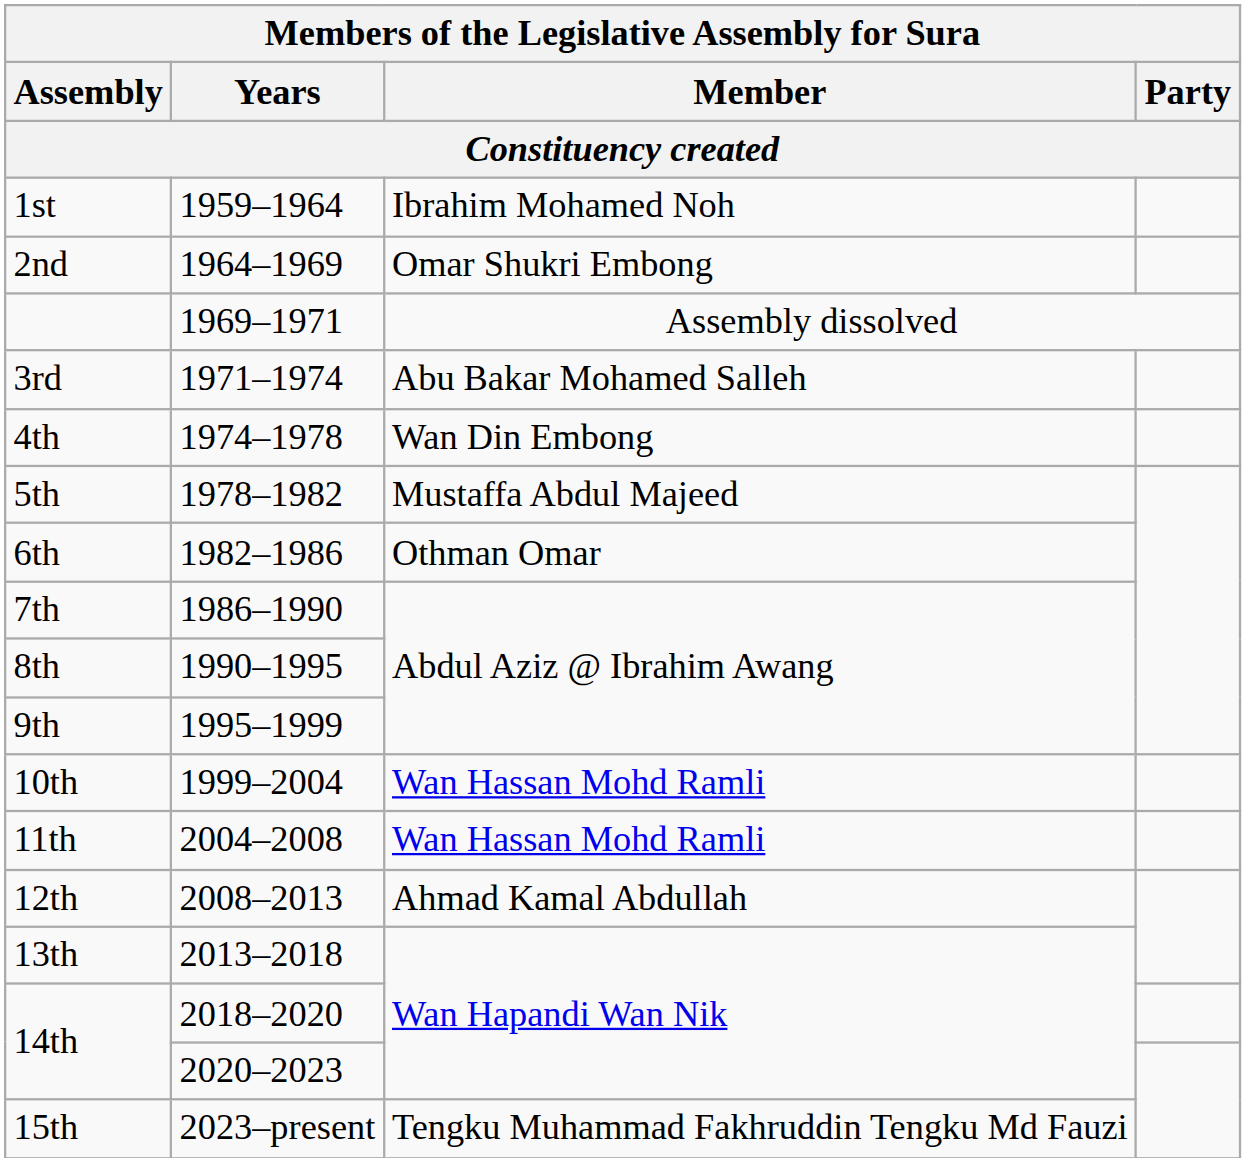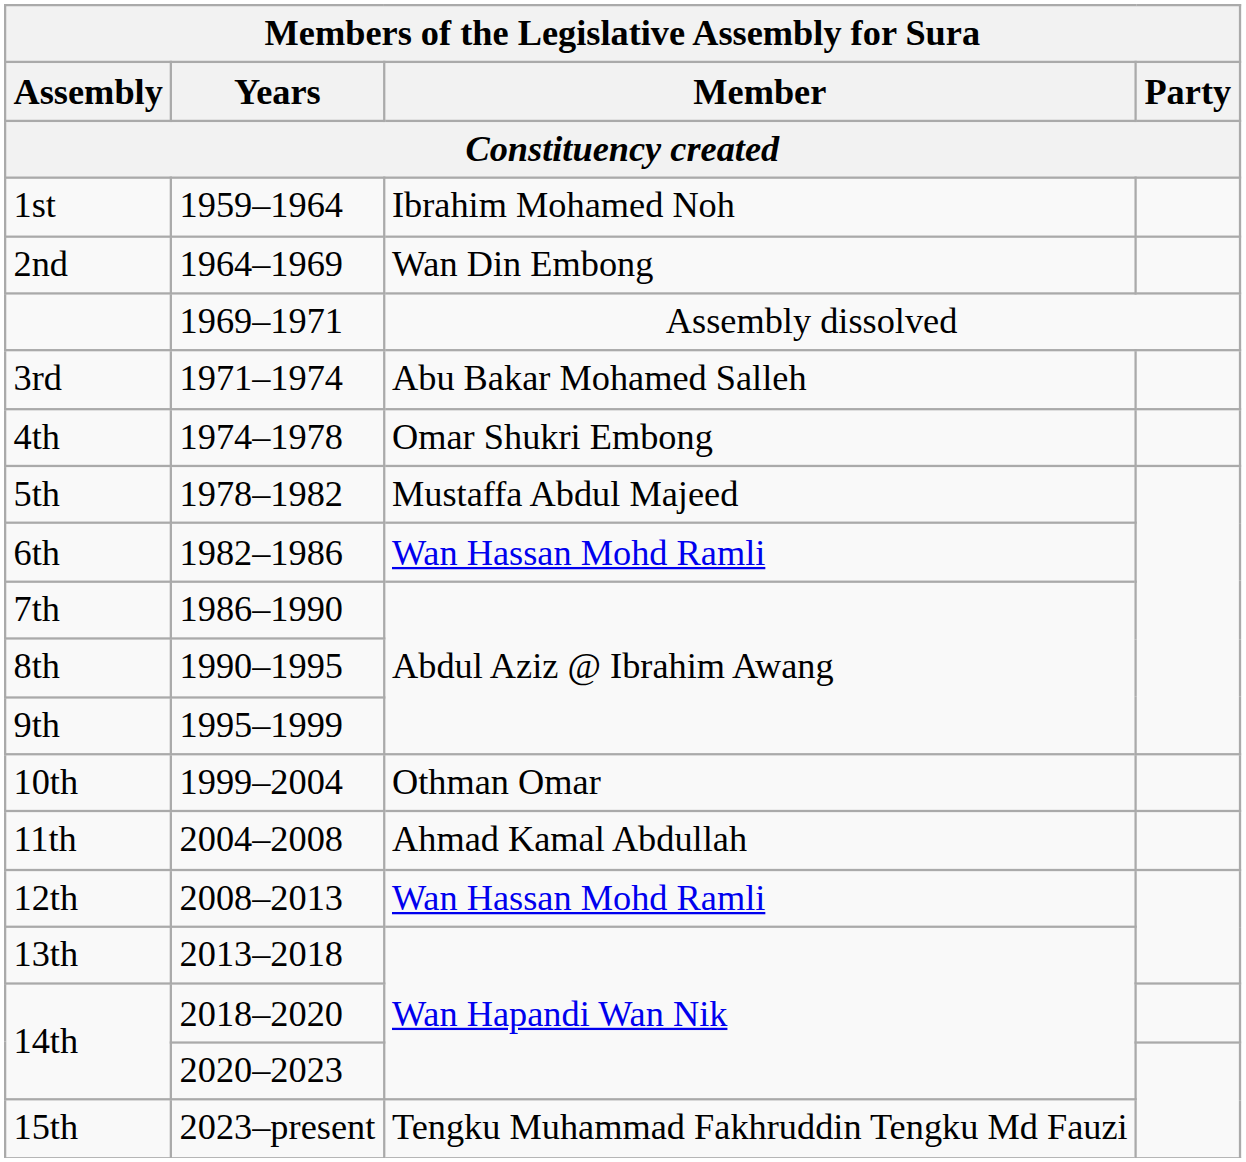(552, 263) Omar Shukri Embong -> (523, 263) Wan Din Embong
(523, 436) Wan Din Embong -> (552, 436) Omar Shukri Embong
(496, 551) Othman Omar -> (579, 551) Wan Hassan Mohd Ramli
(579, 782) Wan Hassan Mohd Ramli -> (496, 782) Othman Omar
(579, 839) Wan Hassan Mohd Ramli -> (570, 839) Ahmad Kamal Abdullah
(570, 897) Ahmad Kamal Abdullah -> (579, 897) Wan Hassan Mohd Ramli
